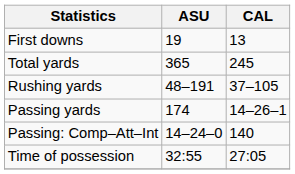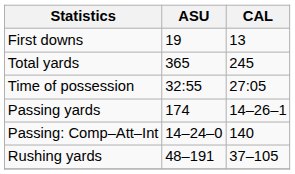rows swapped: (55, 86) <-> (71, 156)
